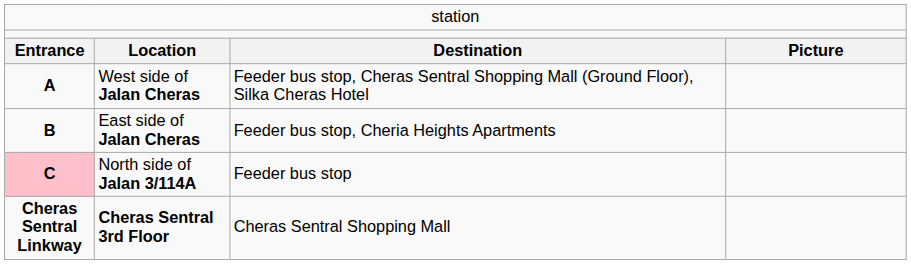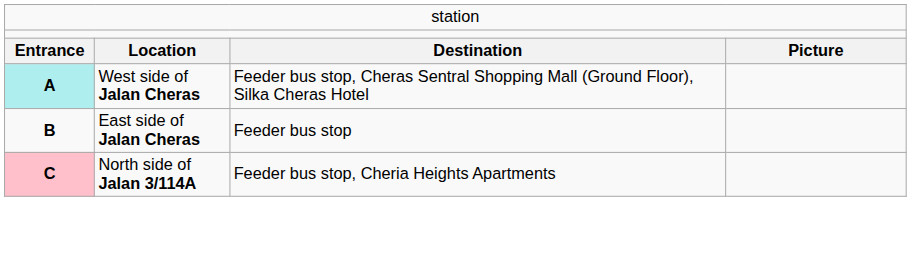(50, 85) no background -> (50, 85) paleturquoise background
(395, 130) Feeder bus stop, Cheria Heights Apartments -> (293, 130) Feeder bus stop
(293, 174) Feeder bus stop -> (395, 174) Feeder bus stop, Cheria Heights Apartments
- row: (156, 227)
